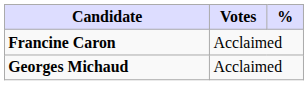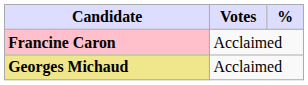(62, 42) no background -> (62, 42) pink background
(68, 67) no background -> (68, 67) khaki background
